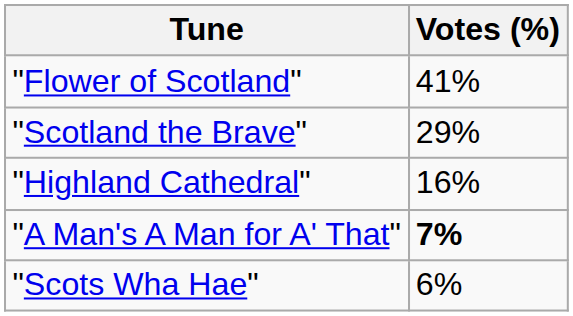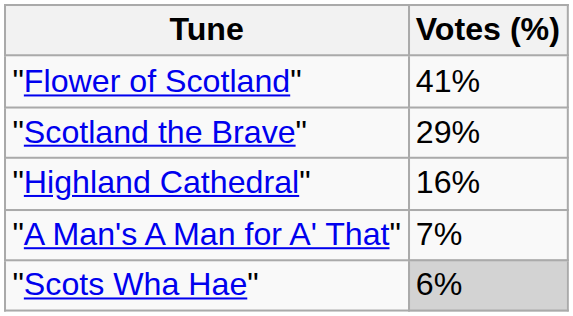(439, 234) bold -> (439, 234) normal
(439, 285) no background -> (439, 285) lightgrey background
